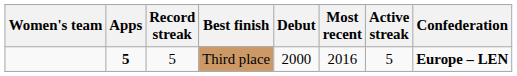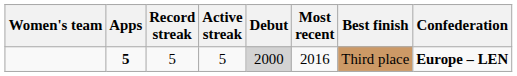columns swapped: (389, 25) <-> (236, 25)
(296, 59) no background -> (269, 59) lightgrey background
